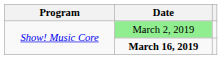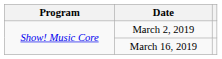(163, 29) lightgreen background -> (163, 29) no background
(163, 46) bold -> (163, 46) normal
